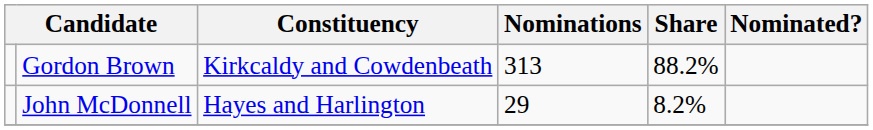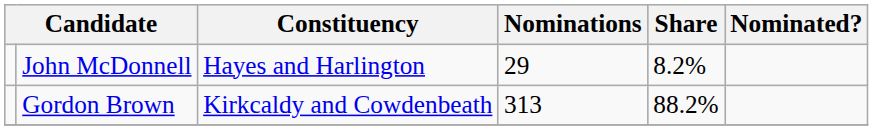rows swapped: (98, 64) <-> (107, 104)
